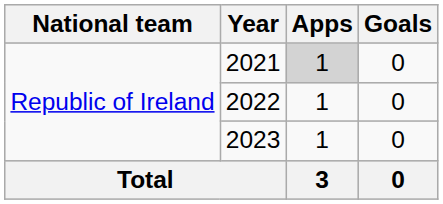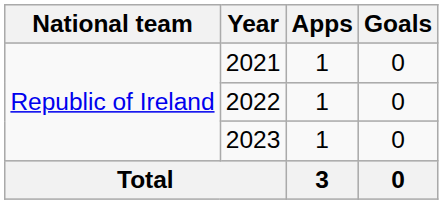(322, 62) lightgrey background -> (322, 62) no background
